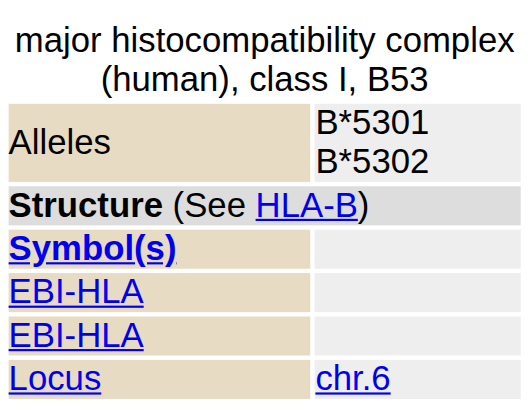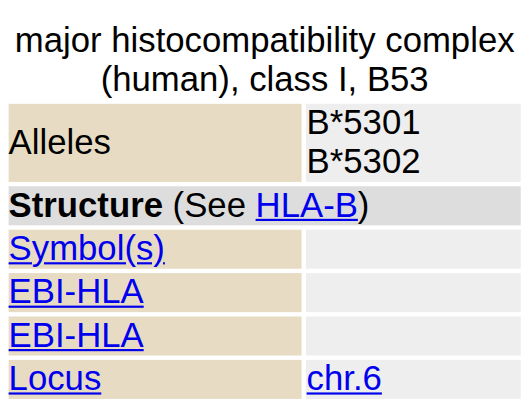(93, 248) bold -> (87, 248) normal
